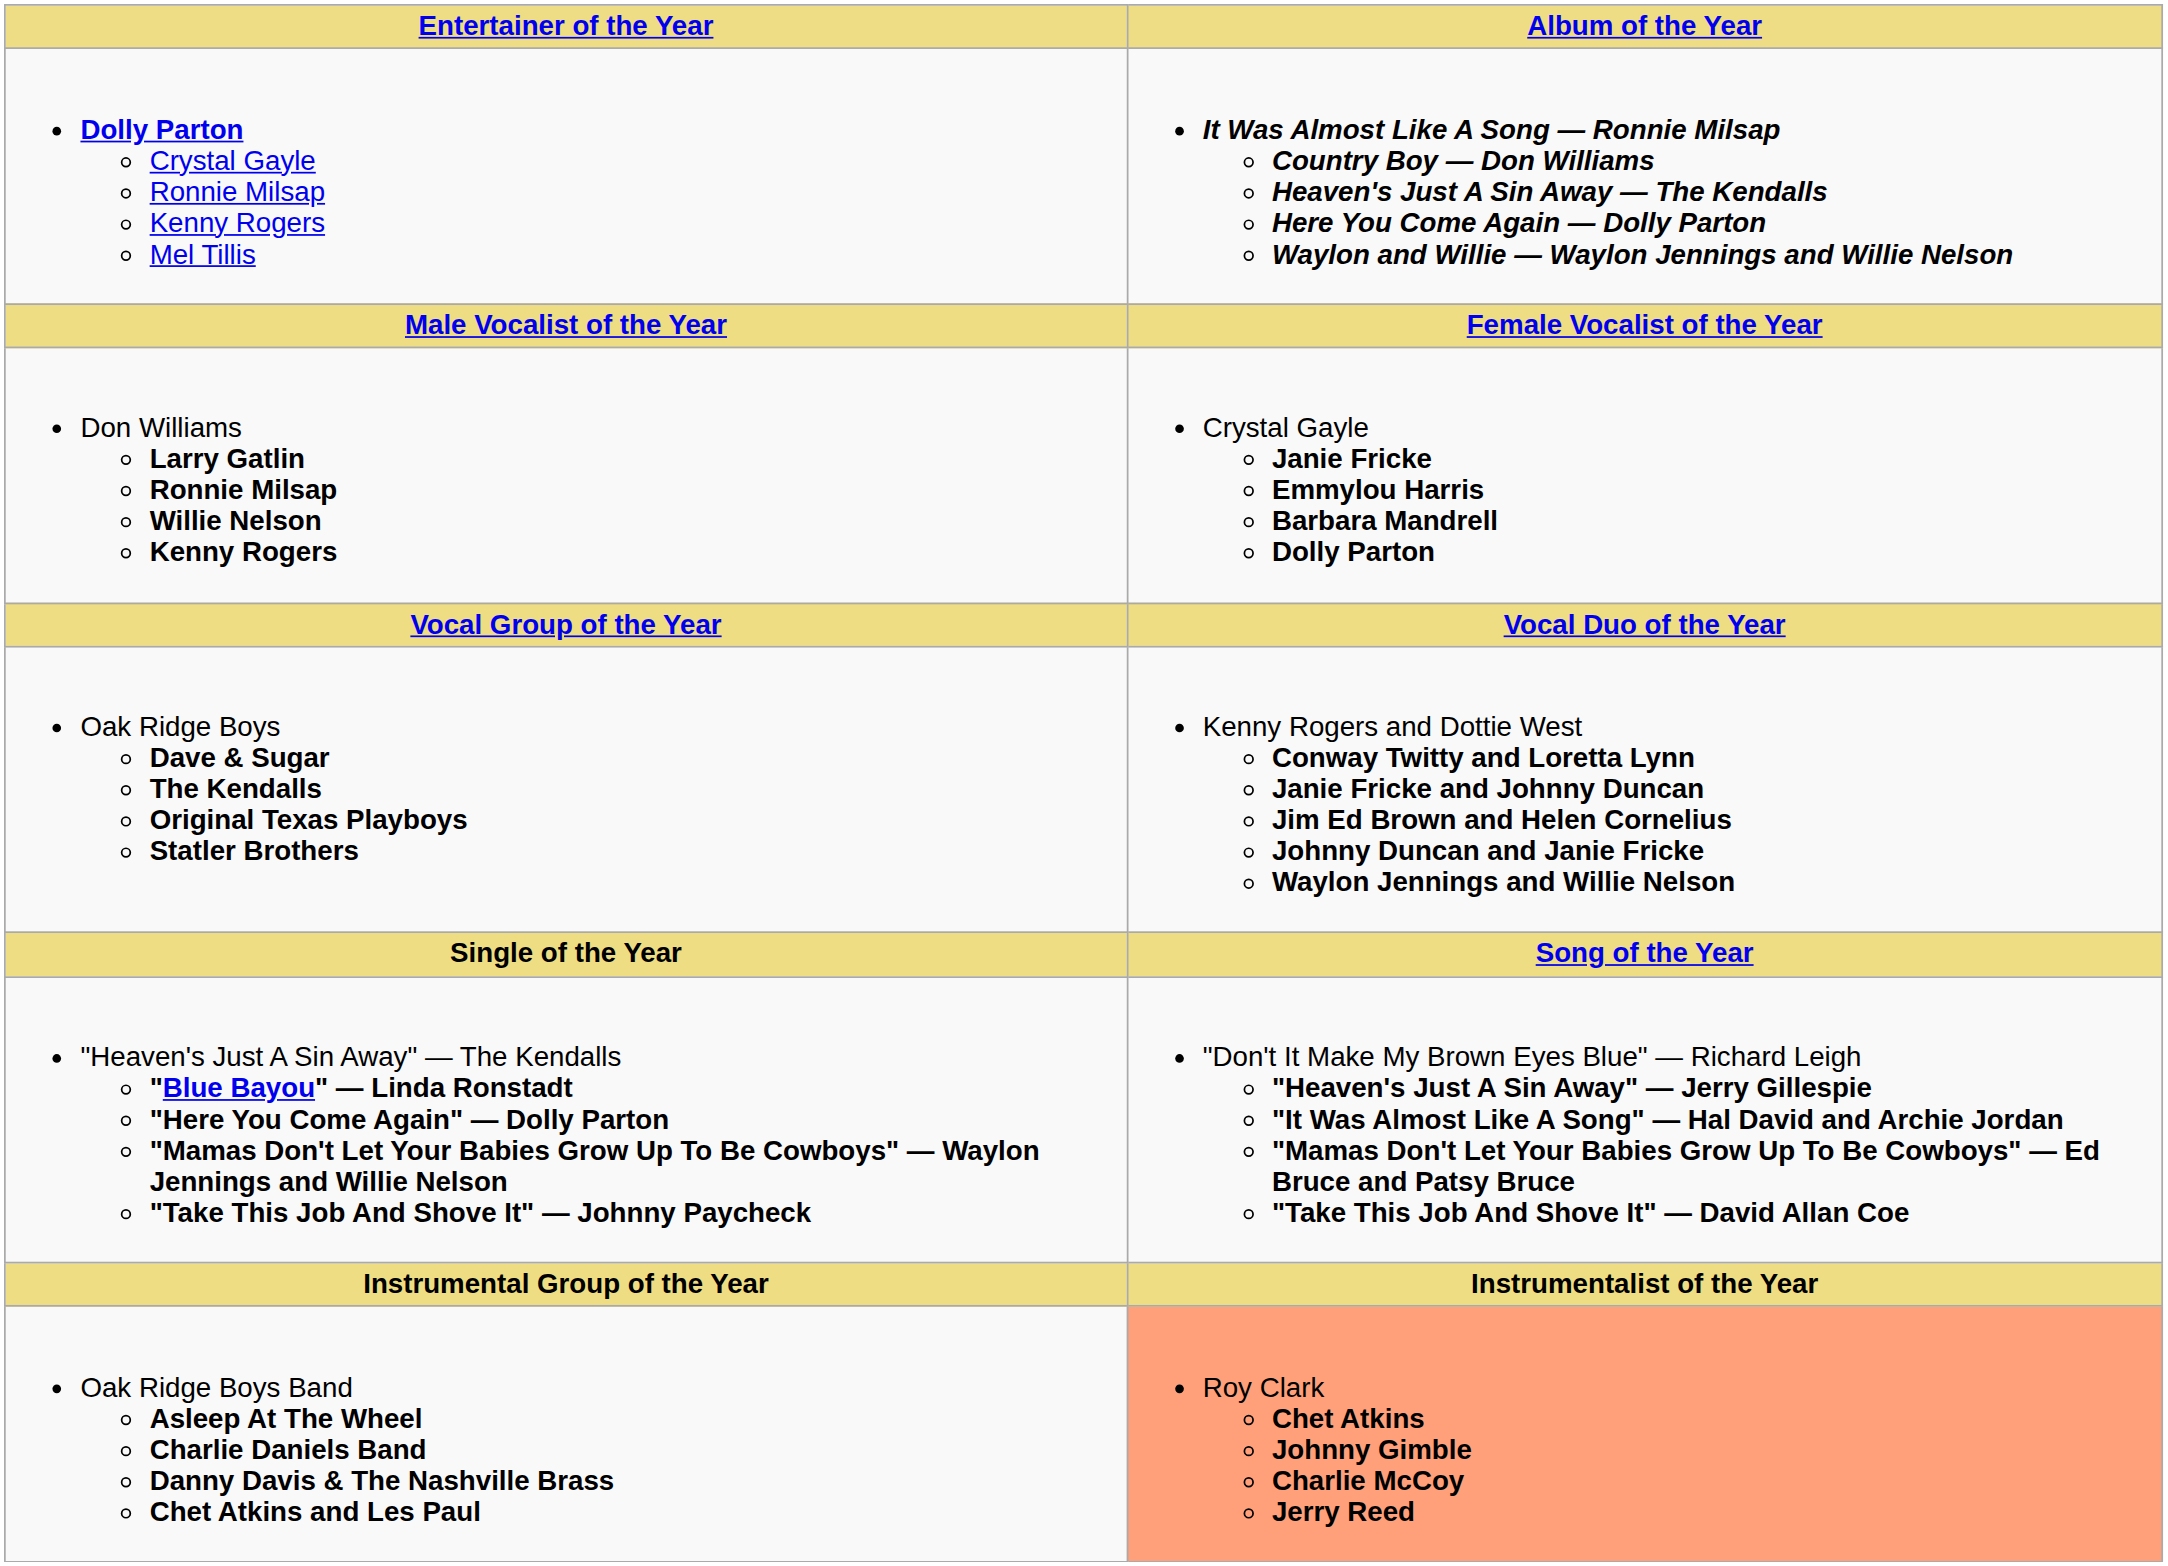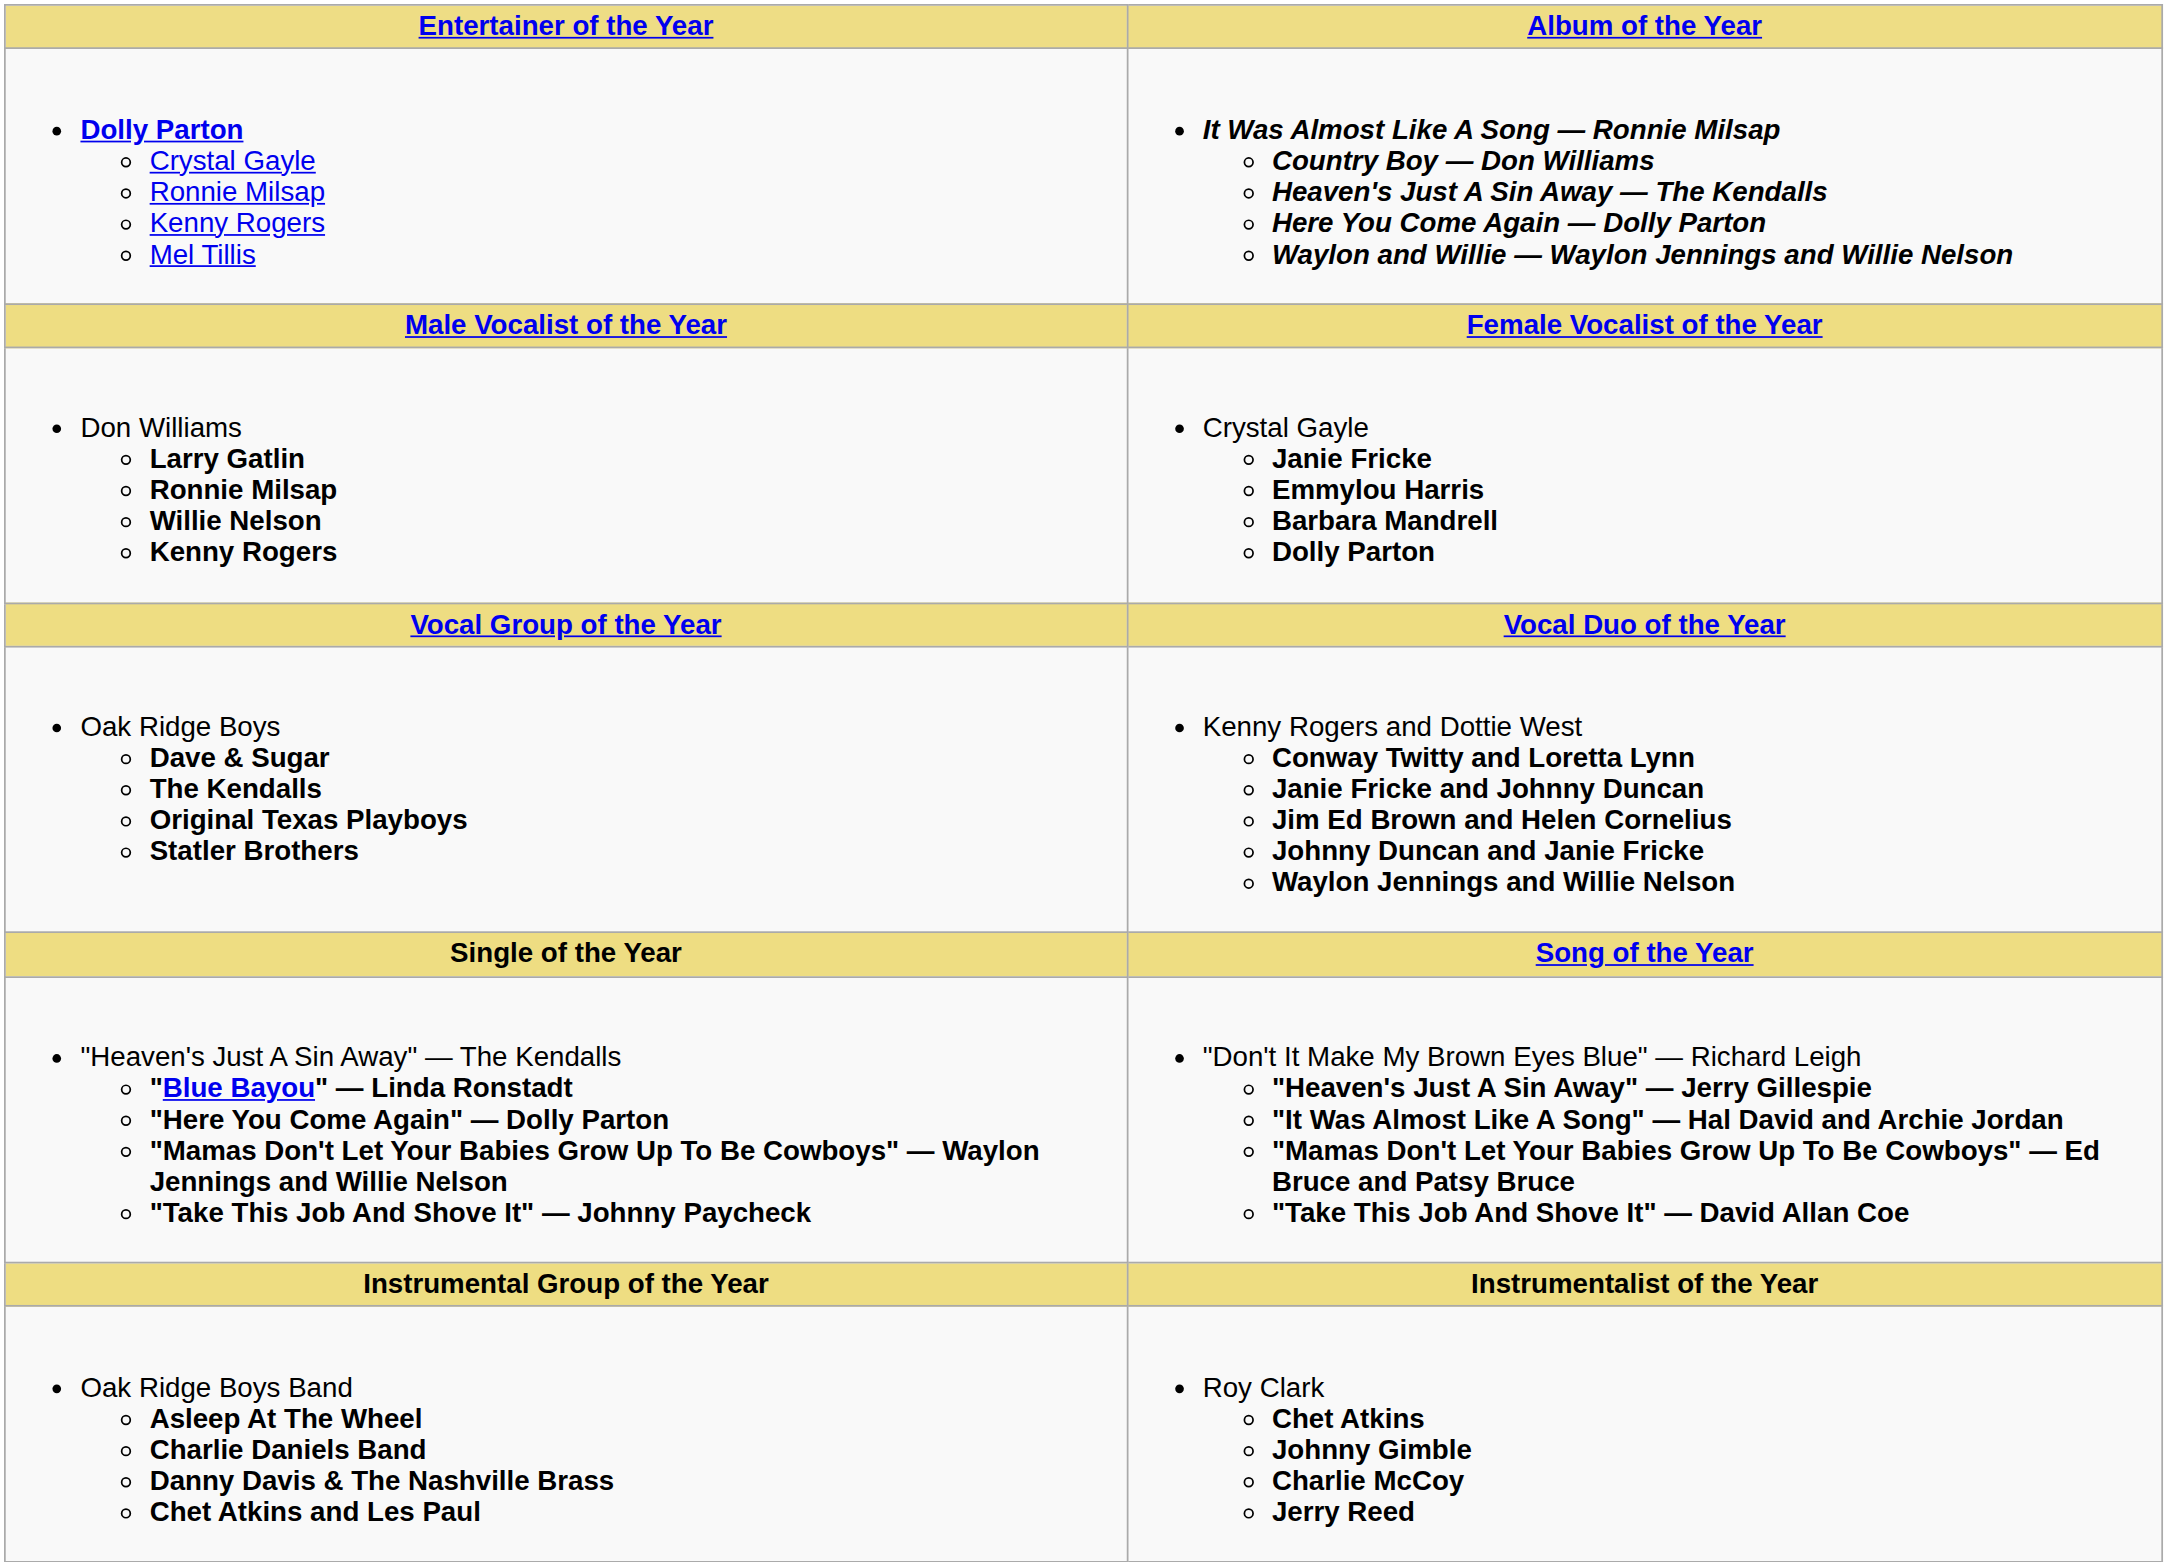(1645, 1450) lightsalmon background -> (1645, 1450) no background
